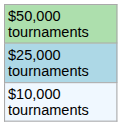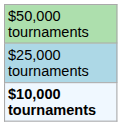(48, 102) normal -> (52, 102) bold
